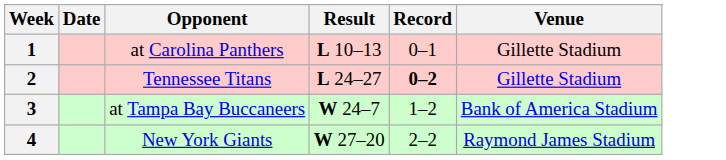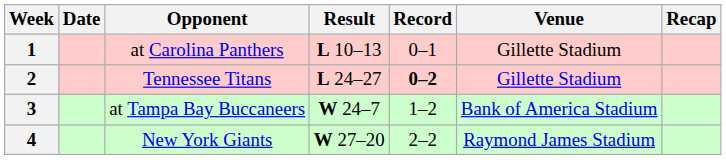+ column: (691, 19)
